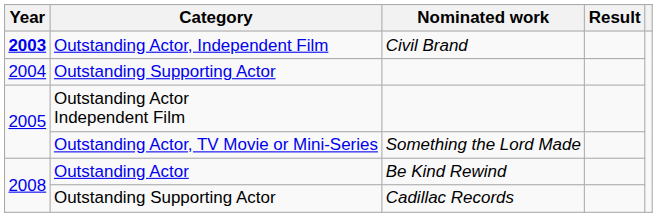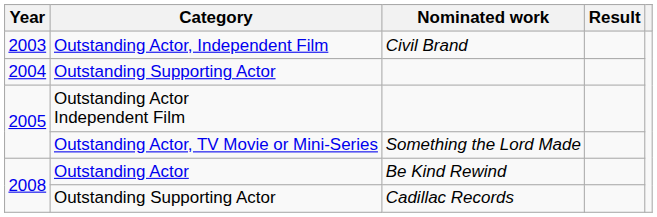(27, 44) bold -> (27, 44) normal
